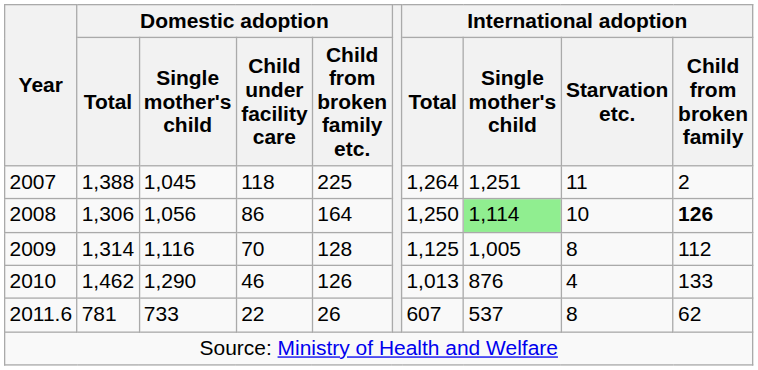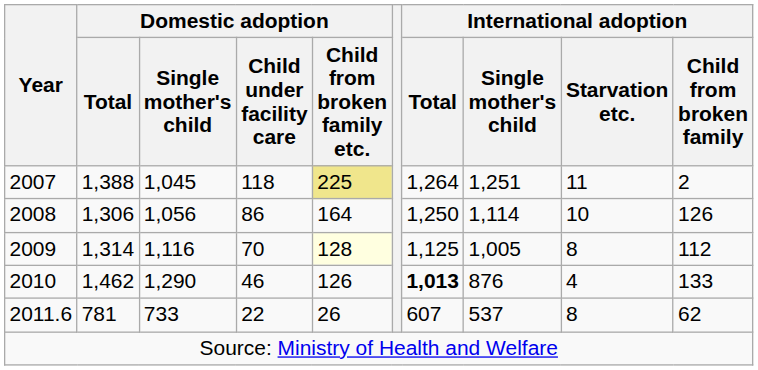(335, 181) no background -> (335, 181) khaki background
(494, 215) lightgreen background -> (494, 215) no background
(696, 215) bold -> (696, 215) normal
(335, 248) no background -> (335, 248) lightyellow background
(433, 281) normal -> (433, 281) bold
